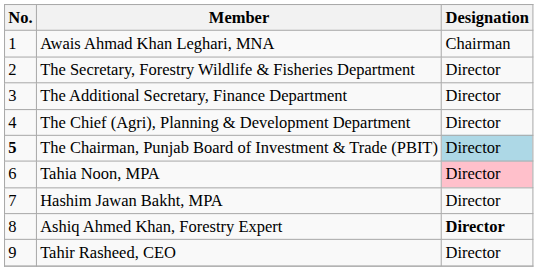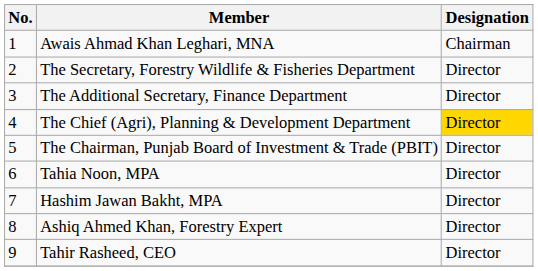(473, 122) no background -> (473, 122) gold background
(12, 148) bold -> (12, 148) normal
(473, 148) lightblue background -> (473, 148) no background
(473, 174) pink background -> (473, 174) no background
(475, 226) bold -> (473, 226) normal
